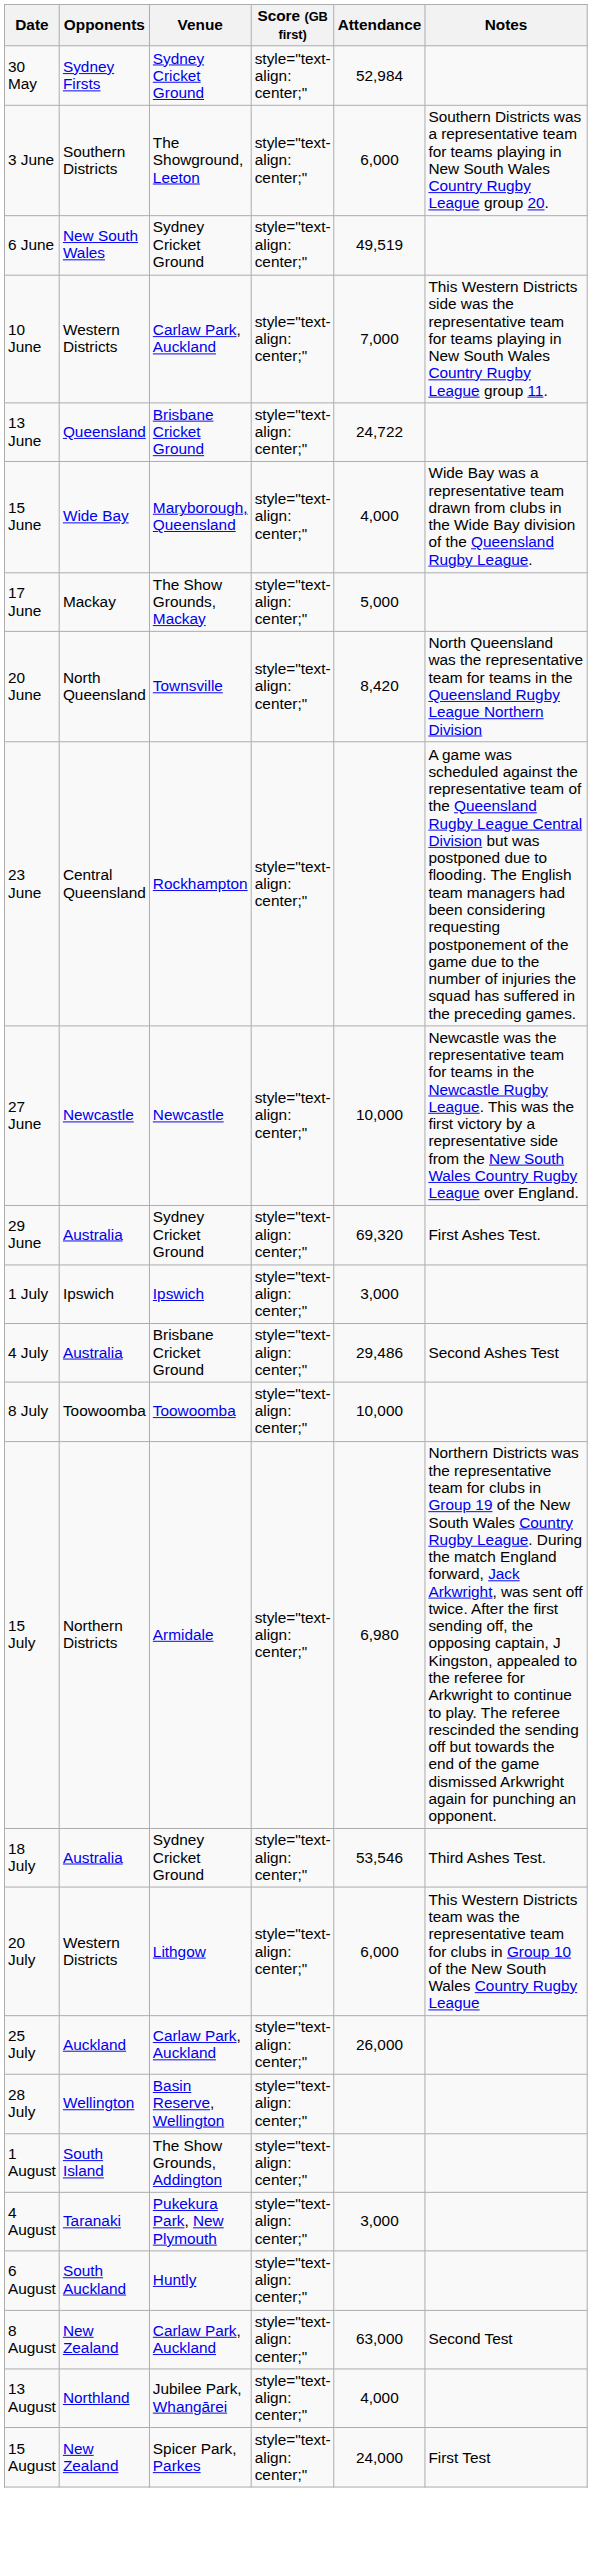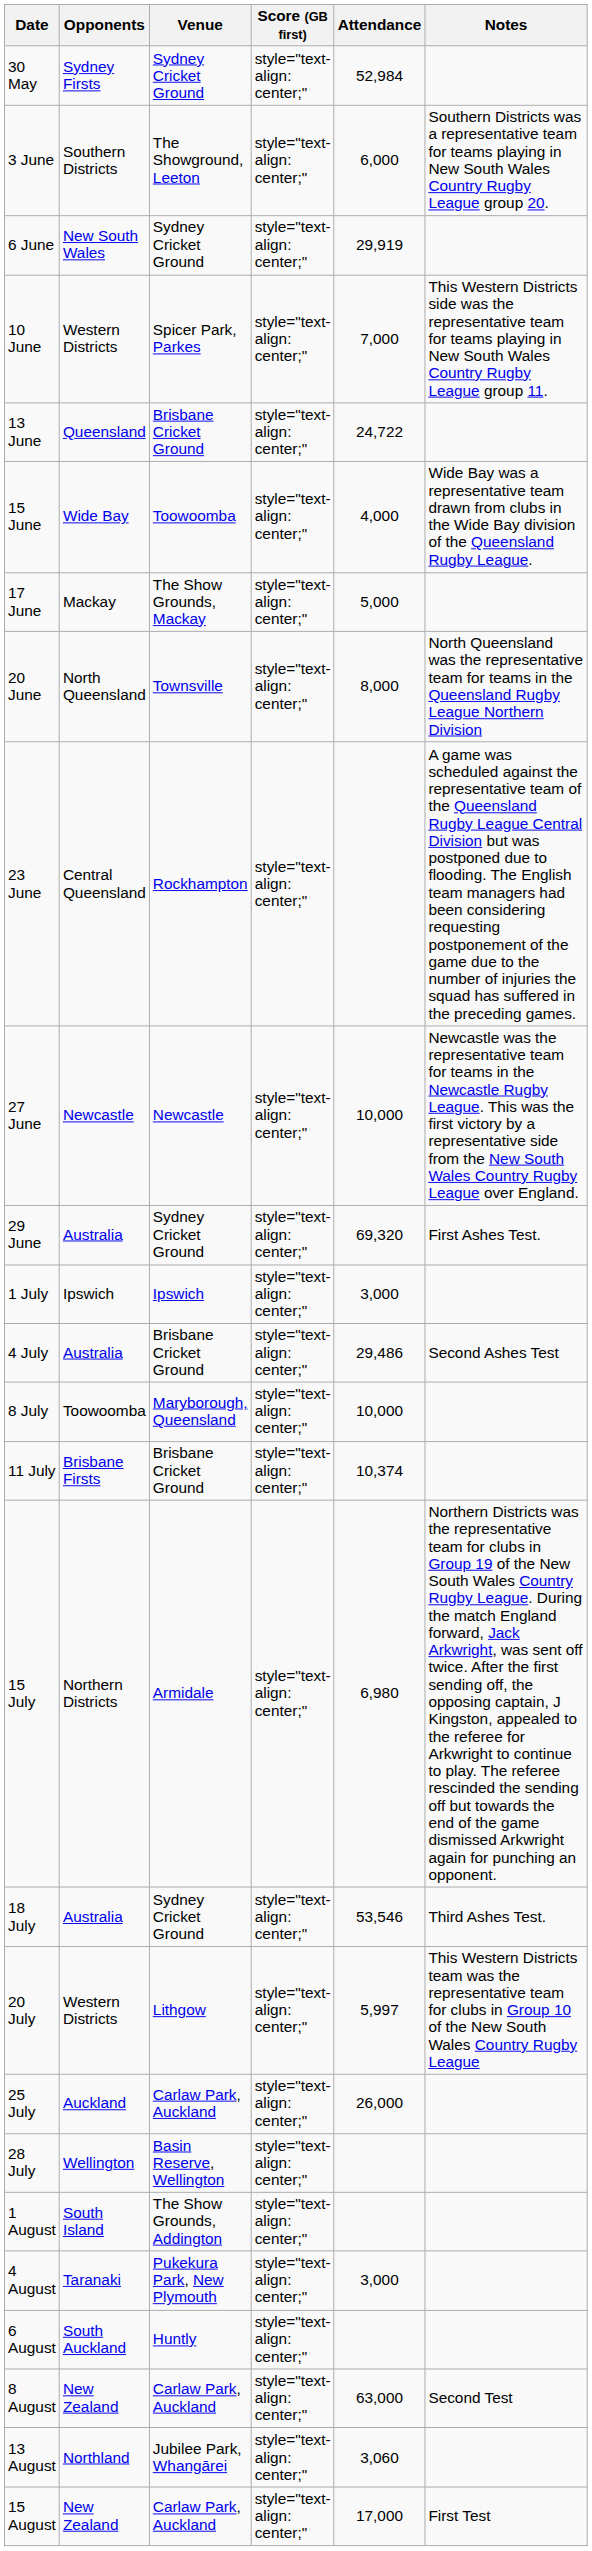(379, 245) 49,519 -> (379, 245) 29,919
(197, 338) Carlaw Park, Auckland -> (195, 338) Spicer Park, Parkes
(200, 517) Maryborough, Queensland -> (194, 517) Toowoomba
(379, 686) 8,420 -> (379, 686) 8,000
(194, 1411) Toowoomba -> (200, 1411) Maryborough, Queensland
+ row: (32, 1470)
(379, 1951) 6,000 -> (379, 2010) 5,997
(379, 2398) 4,000 -> (379, 2457) 3,060
(195, 2457) Spicer Park, Parkes -> (197, 2516) Carlaw Park, Auckland
(379, 2457) 24,000 -> (379, 2516) 17,000
